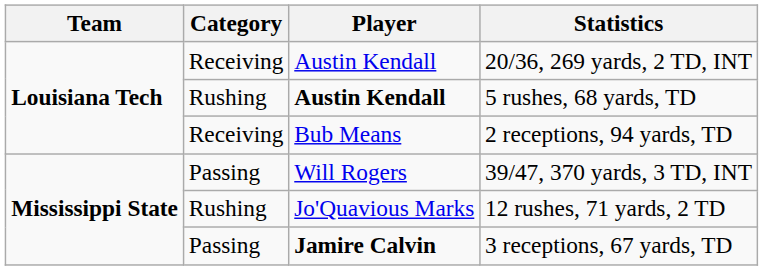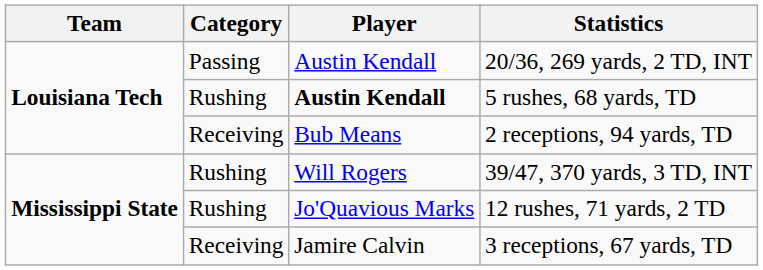(236, 60) Receiving -> (224, 60) Passing
(224, 171) Passing -> (228, 171) Rushing
(224, 245) Passing -> (236, 245) Receiving
(365, 245) bold -> (359, 245) normal
